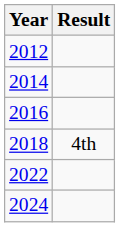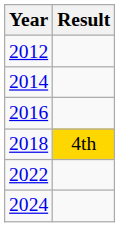(84, 143) no background -> (84, 143) gold background
